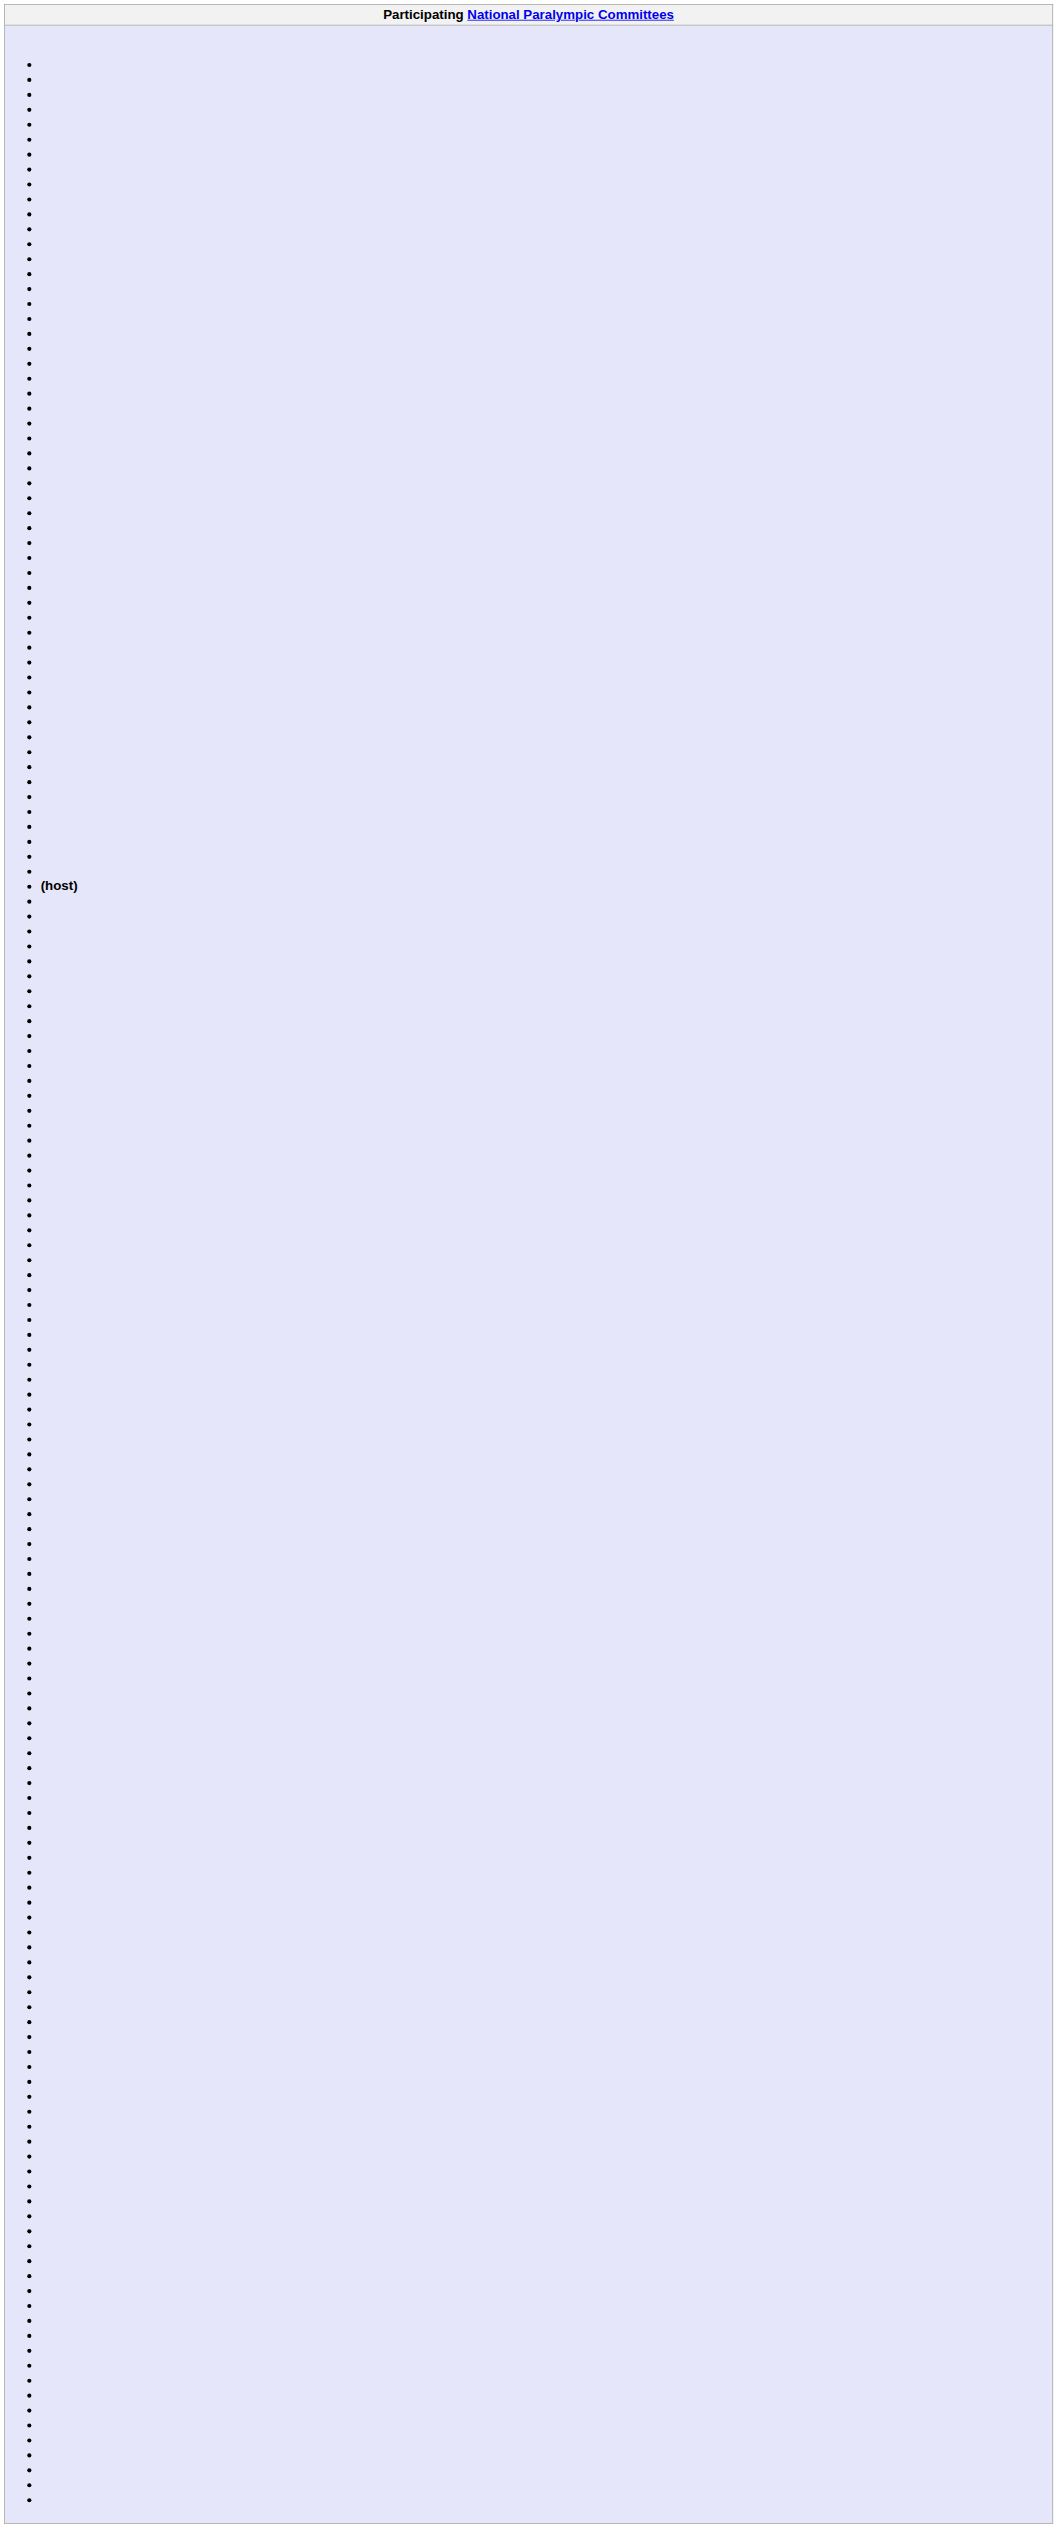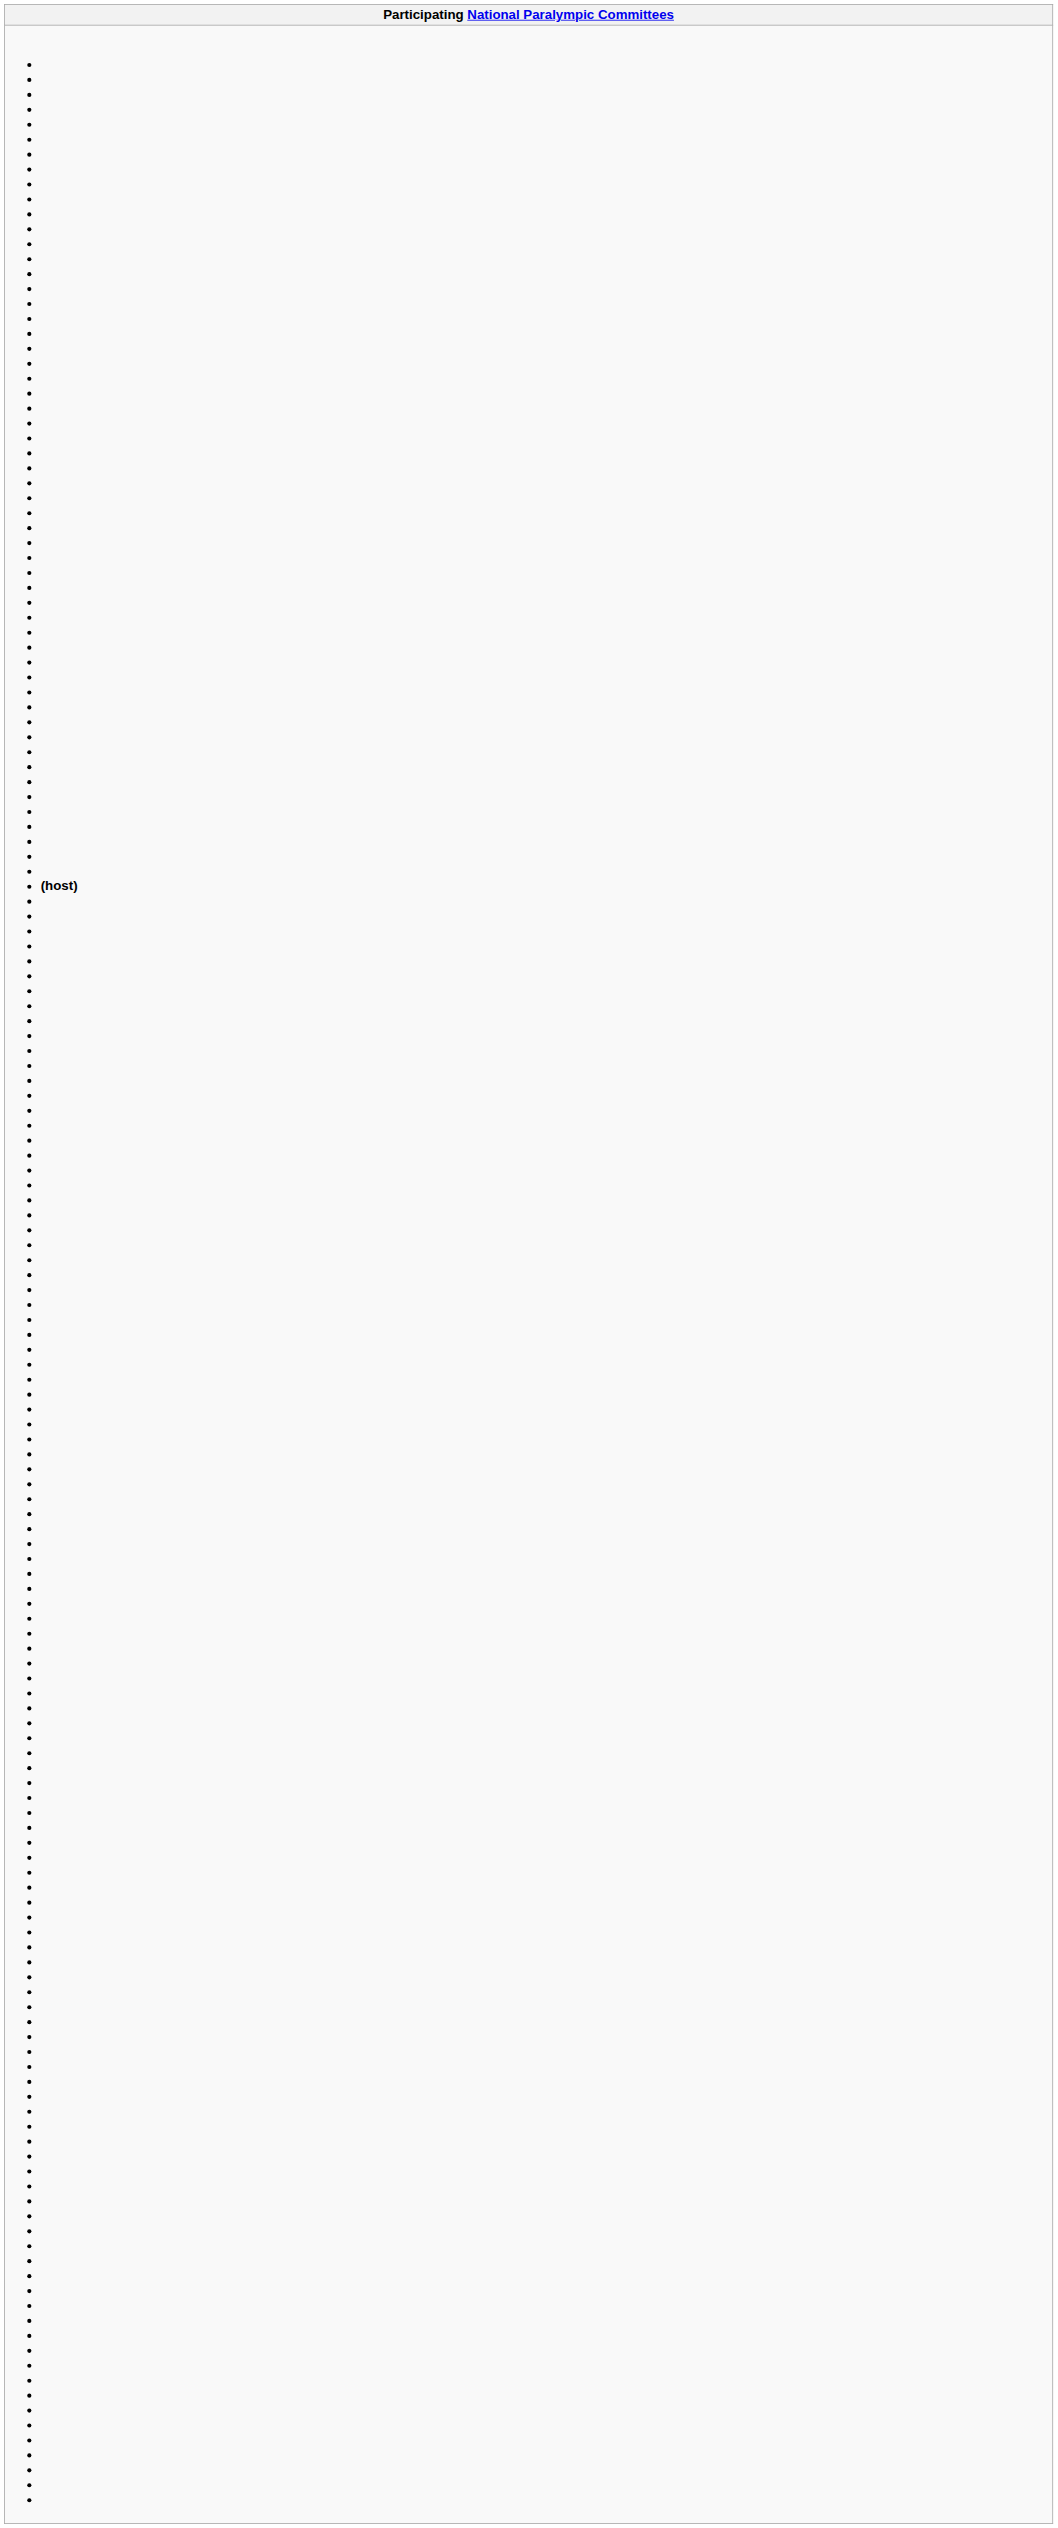(529, 1282) lavender background -> (529, 1282) no background
